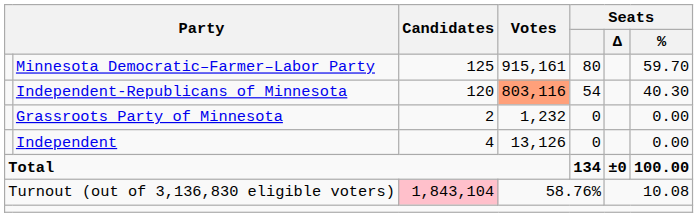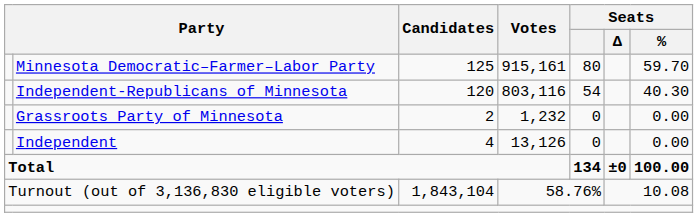(534, 92) lightsalmon background -> (534, 92) no background
(453, 192) pink background -> (453, 192) no background
